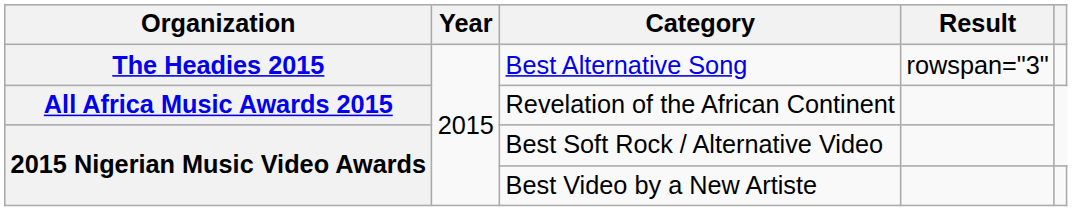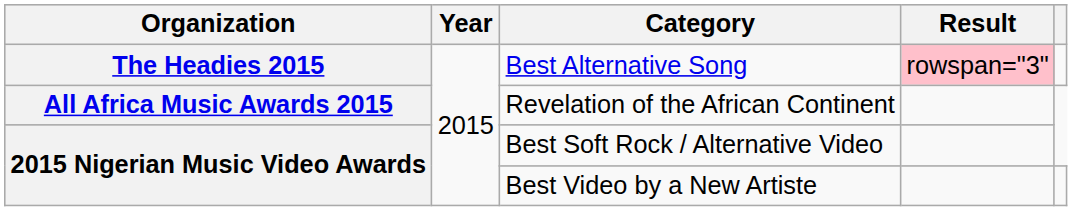(978, 64) no background -> (978, 64) pink background
